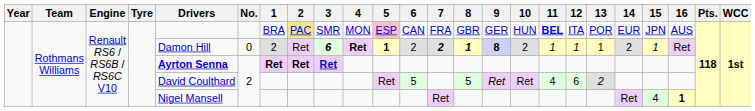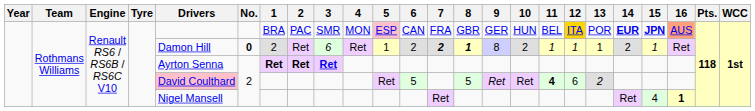(301, 30) khaki background -> (301, 30) no background
(552, 30) bold -> (552, 30) normal
(576, 30) no background -> (575, 30) gold background
(629, 30) normal -> (628, 30) bold
(656, 30) normal -> (655, 30) bold
(682, 30) no background -> (681, 30) lightsalmon background
(249, 47) normal -> (249, 47) bold
(328, 47) bold -> (328, 47) normal
(358, 47) bold -> (358, 47) normal
(386, 47) bold -> (386, 47) normal
(497, 47) bold -> (497, 47) normal
(193, 64) bold -> (191, 64) normal
(197, 81) no background -> (197, 81) pink background
(552, 81) normal -> (552, 81) bold
